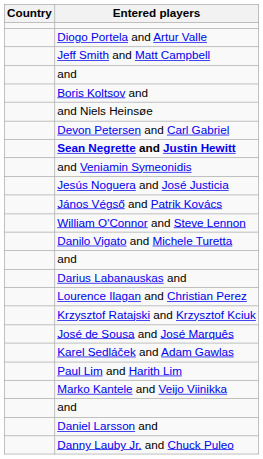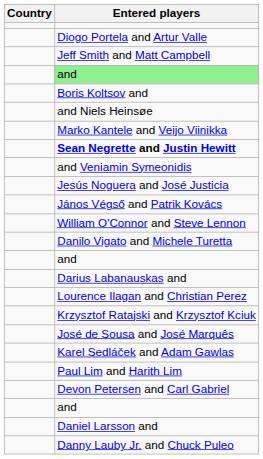(67, 74) no background -> (67, 74) lightgreen background
(143, 130) Devon Petersen and Carl Gabriel -> (142, 130) Marko Kantele and Veijo Viinikka
(142, 389) Marko Kantele and Veijo Viinikka -> (143, 389) Devon Petersen and Carl Gabriel
